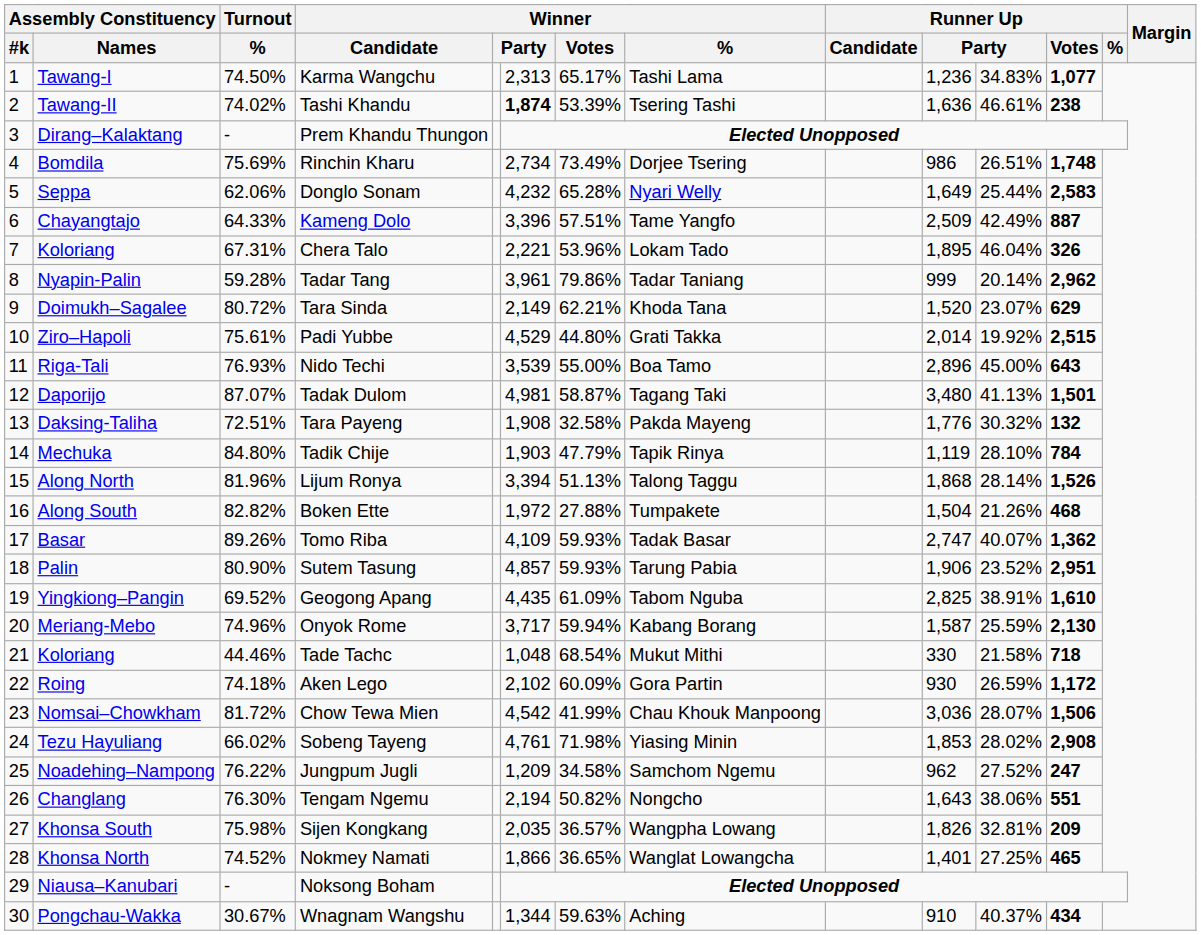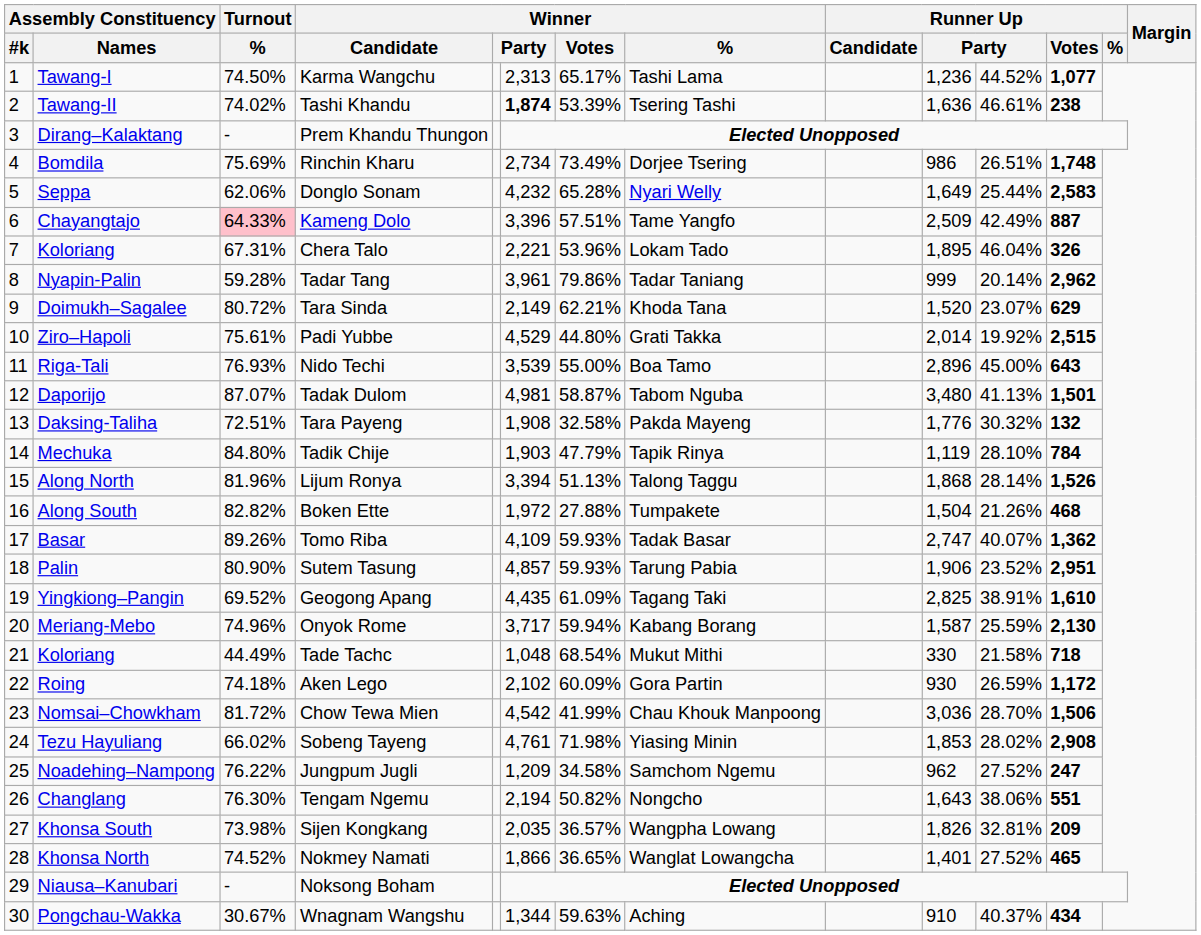(1011, 76) 34.83% -> (1011, 76) 44.52%
(255, 221) no background -> (255, 221) pink background
(678, 395) Tagang Taki -> (686, 395) Tabom Nguba
(686, 597) Tabom Nguba -> (678, 597) Tagang Taki
(255, 655) 44.46% -> (255, 655) 44.49%
(1011, 713) 28.07% -> (1011, 713) 28.70%
(255, 828) 75.98% -> (255, 828) 73.98%
(1011, 857) 27.25% -> (1011, 857) 27.52%
